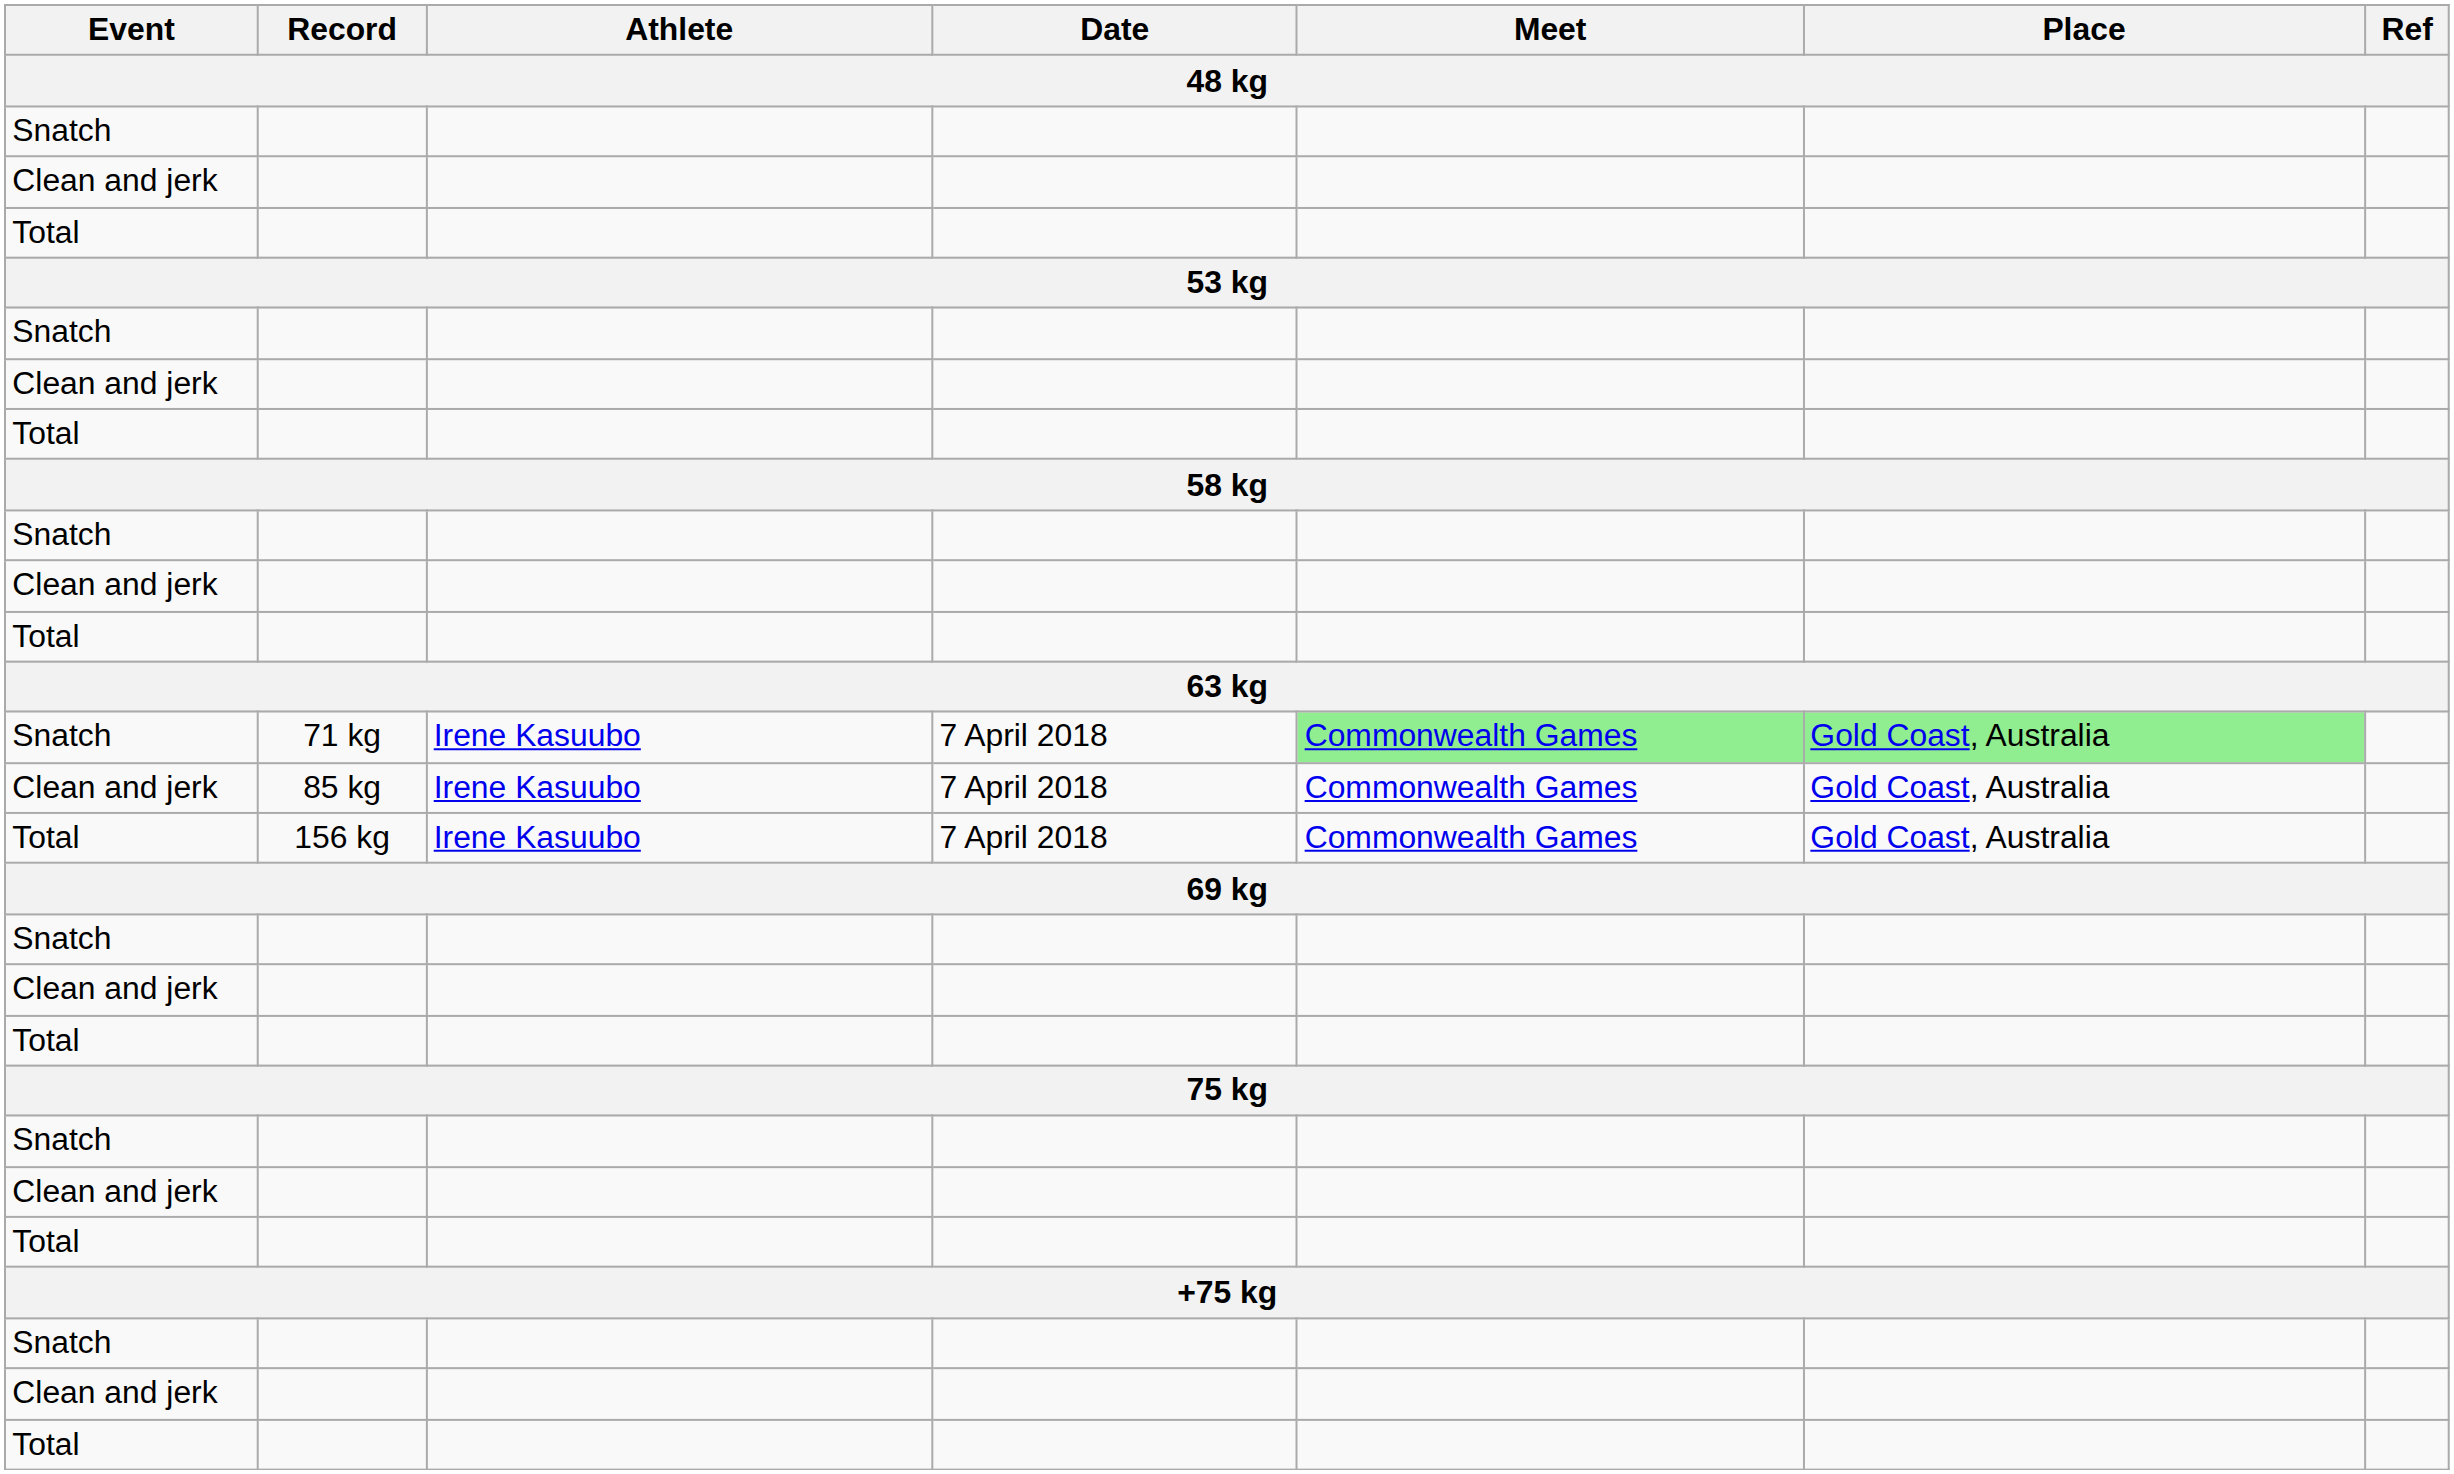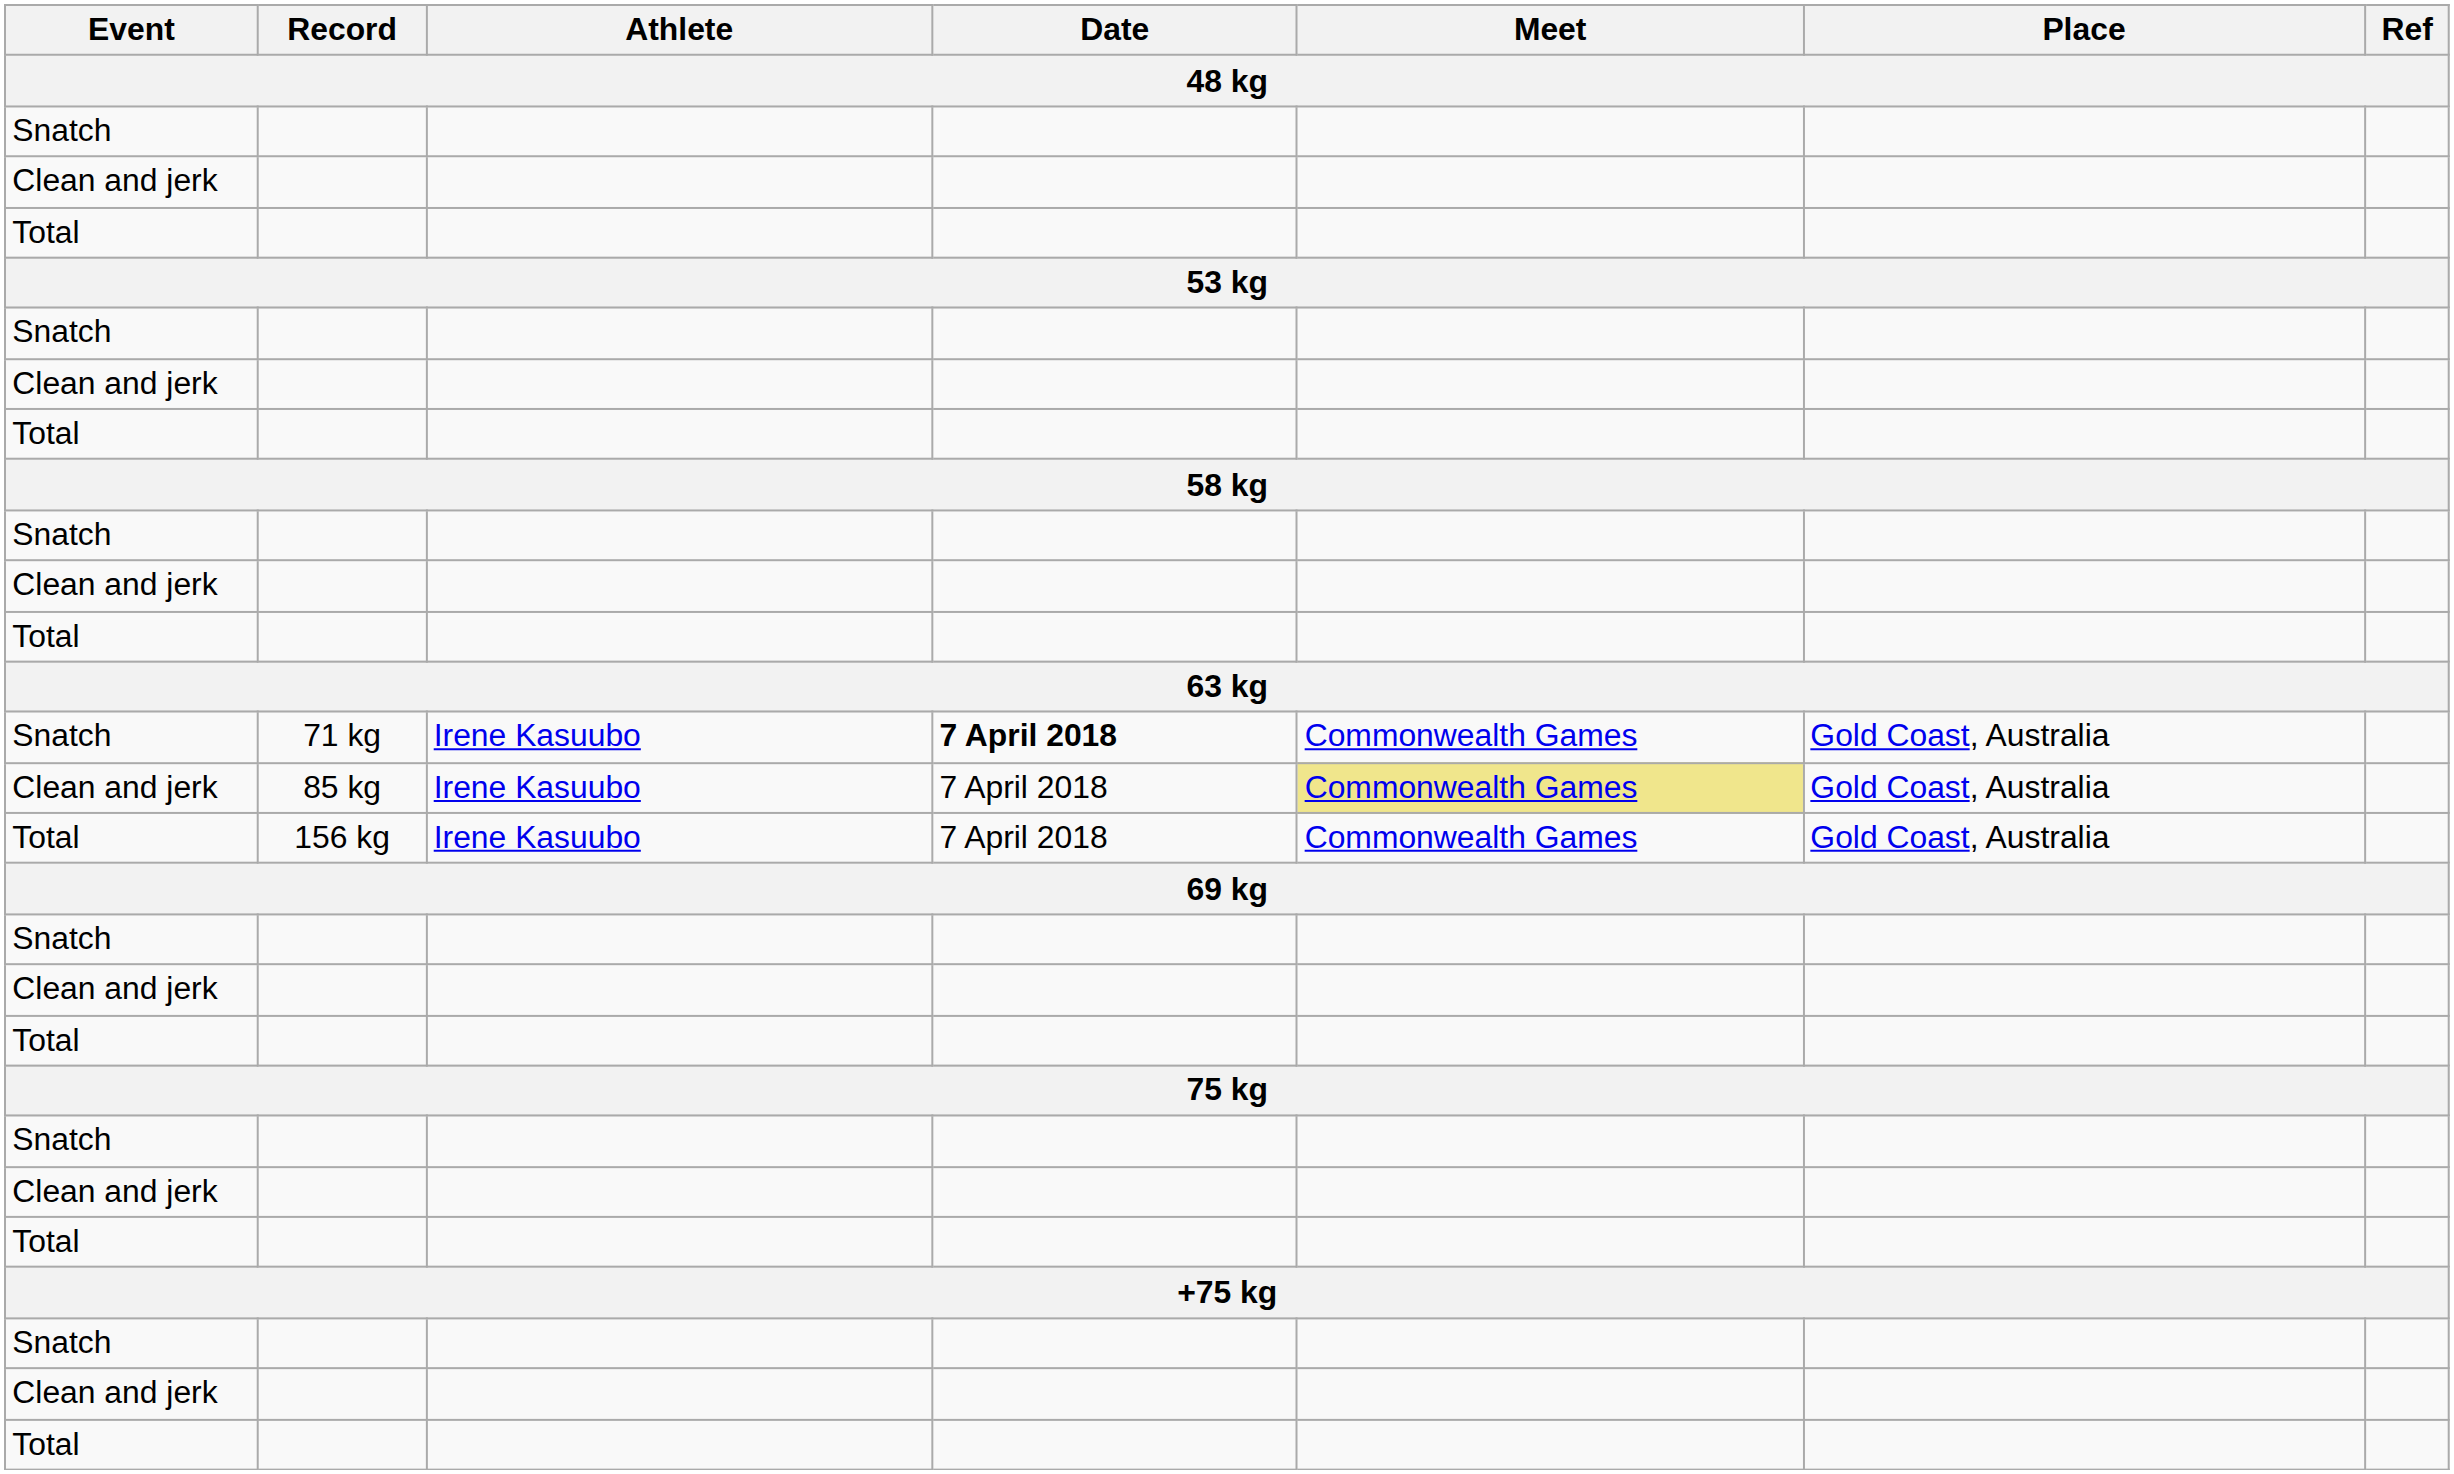(1024, 736) normal -> (1028, 736) bold
(1471, 736) lightgreen background -> (1471, 736) no background
(1960, 736) lightgreen background -> (1960, 736) no background
(1471, 787) no background -> (1471, 787) khaki background
